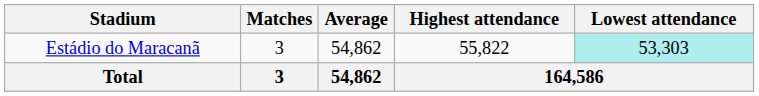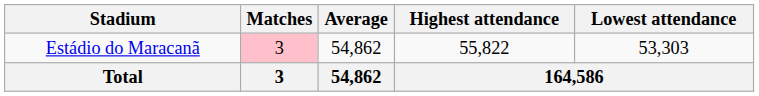(279, 47) no background -> (279, 47) pink background
(664, 47) paleturquoise background -> (664, 47) no background
